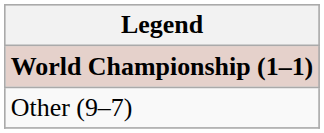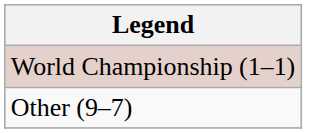(162, 66) bold -> (153, 66) normal
